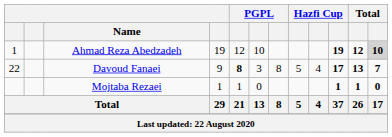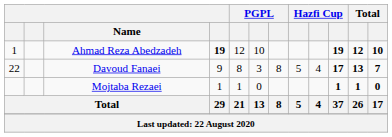(220, 50) normal -> (220, 50) bold
(378, 50) lightgrey background -> (378, 50) no background
(239, 68) bold -> (239, 68) normal
